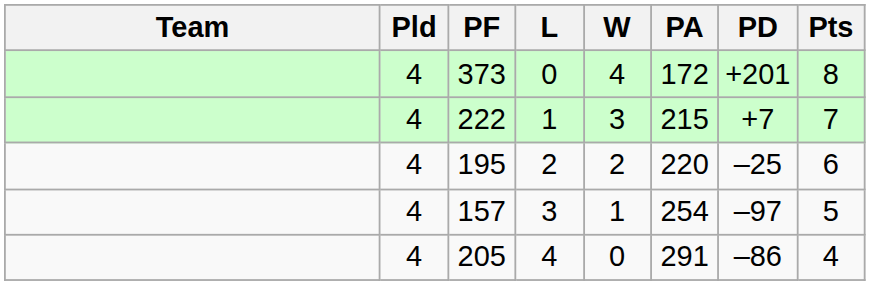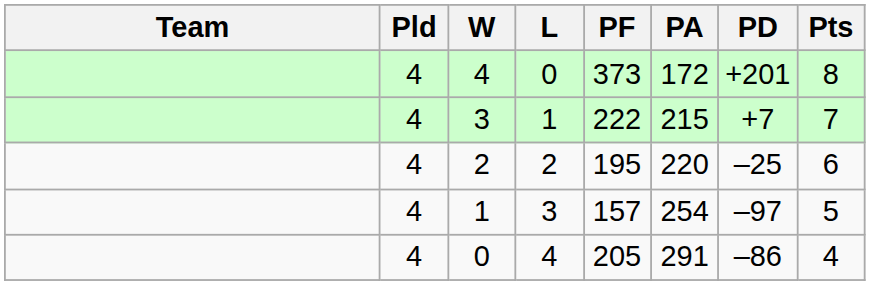columns swapped: (617, 27) <-> (482, 27)
